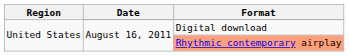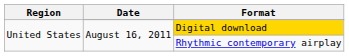(221, 28) no background -> (221, 28) gold background
(258, 43) lightsalmon background -> (258, 43) no background
